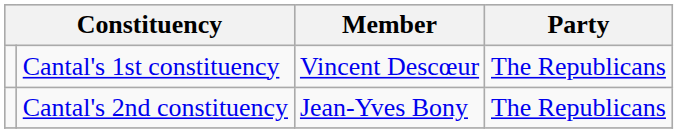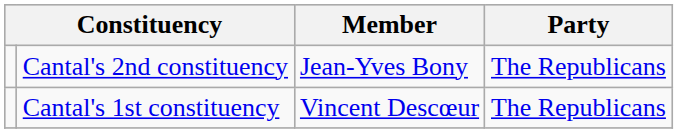rows swapped: (151, 66) <-> (155, 107)
